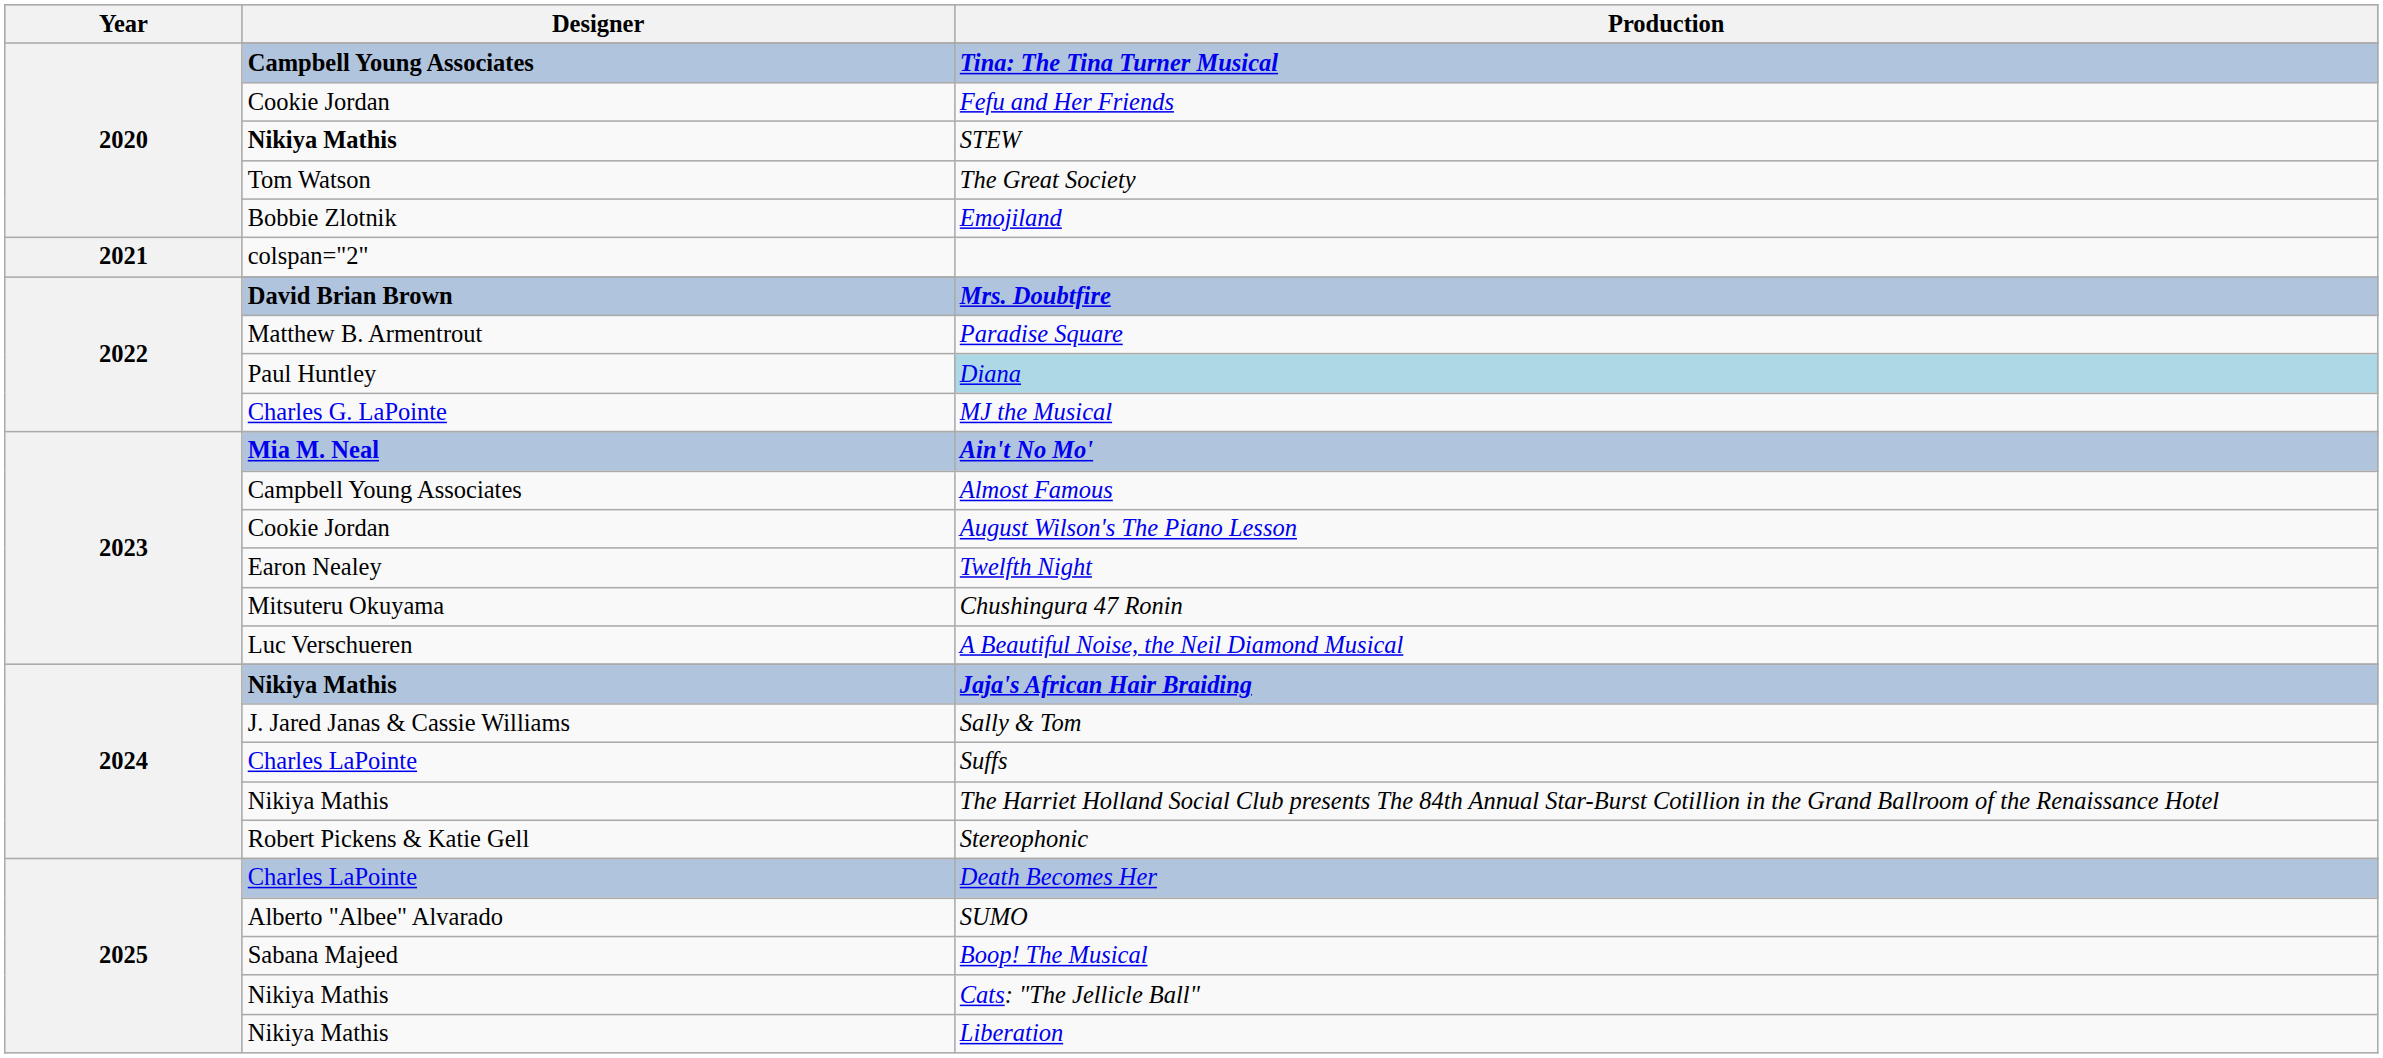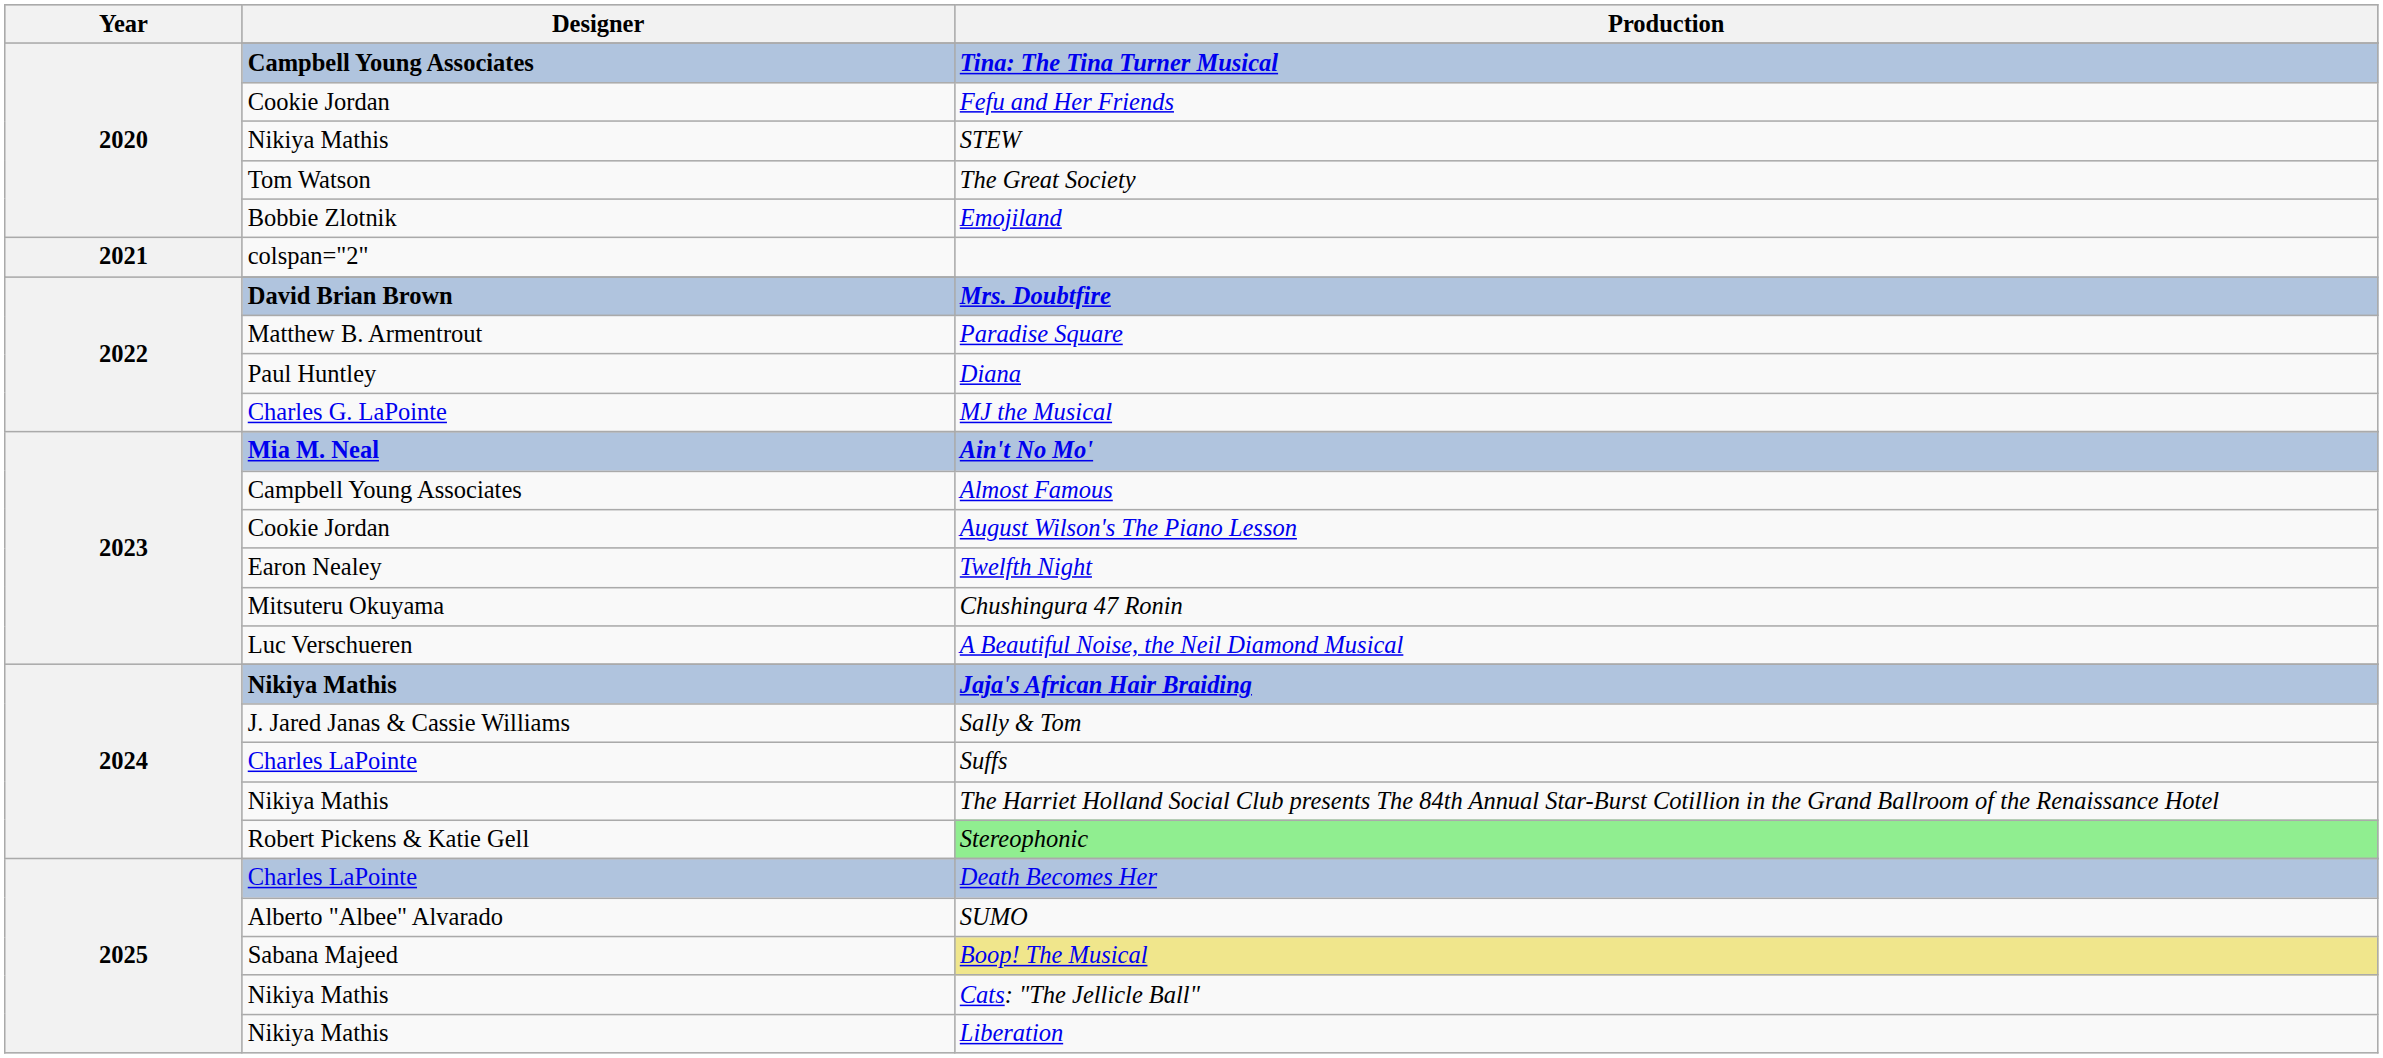(322, 140) bold -> (318, 140) normal
(990, 373) lightblue background -> (990, 373) no background
(1024, 839) no background -> (1024, 839) lightgreen background
(1054, 955) no background -> (1054, 955) khaki background
